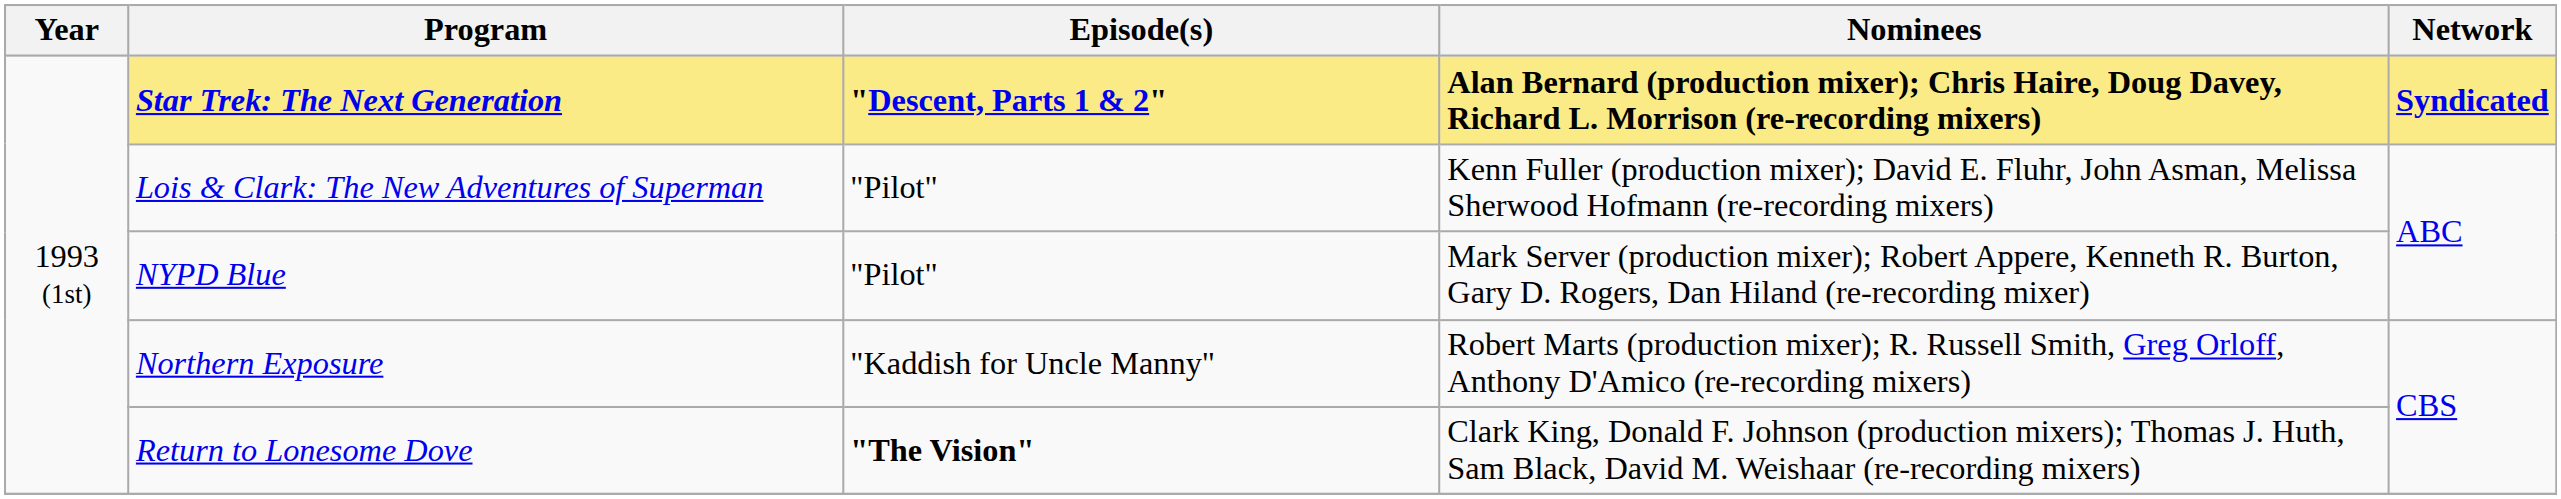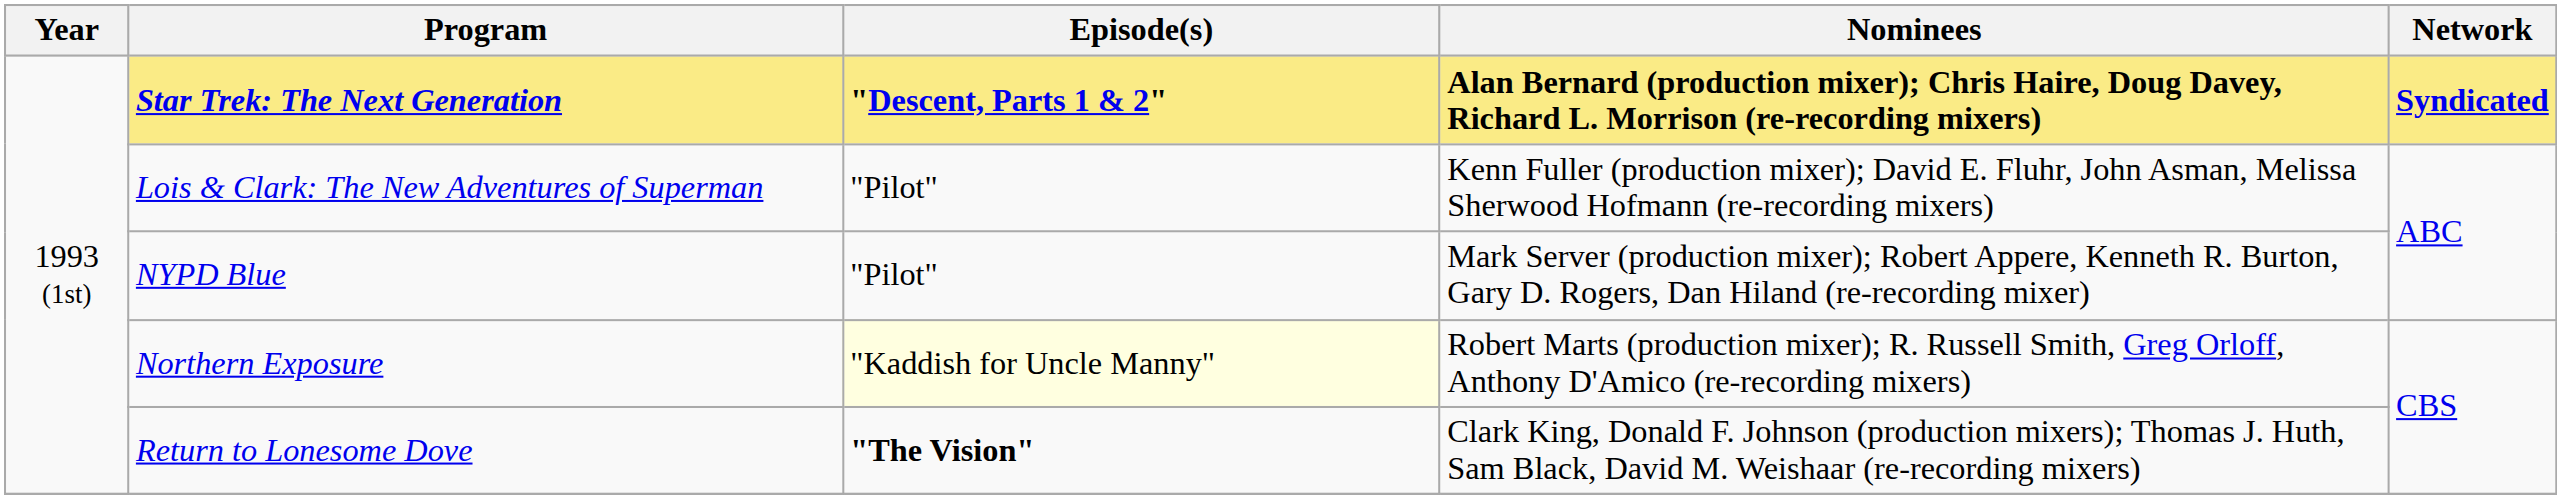(1033, 362) no background -> (1033, 362) lightyellow background
